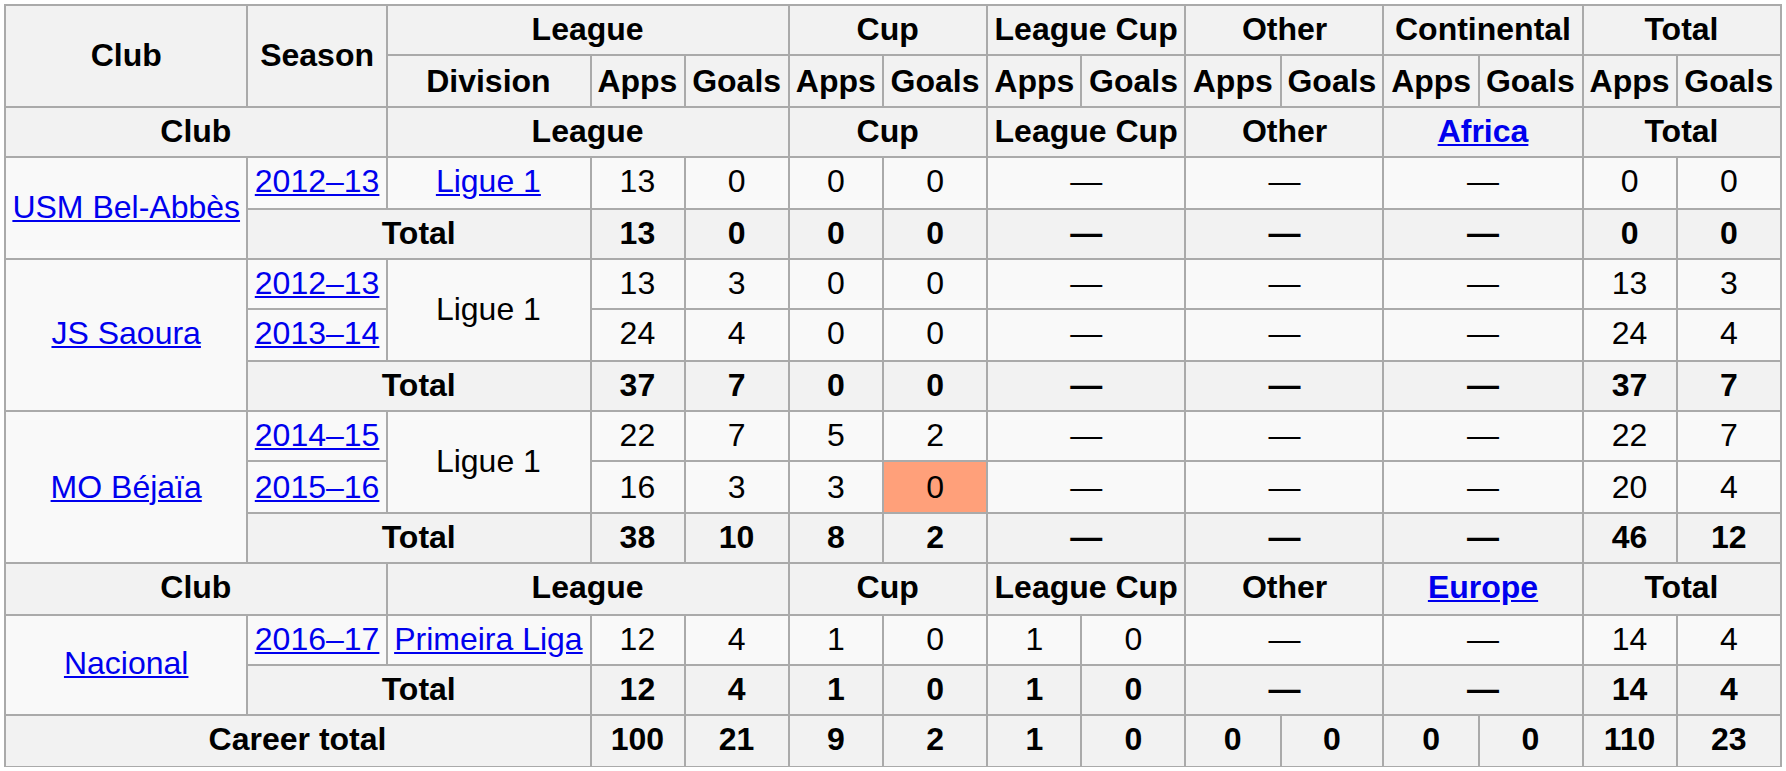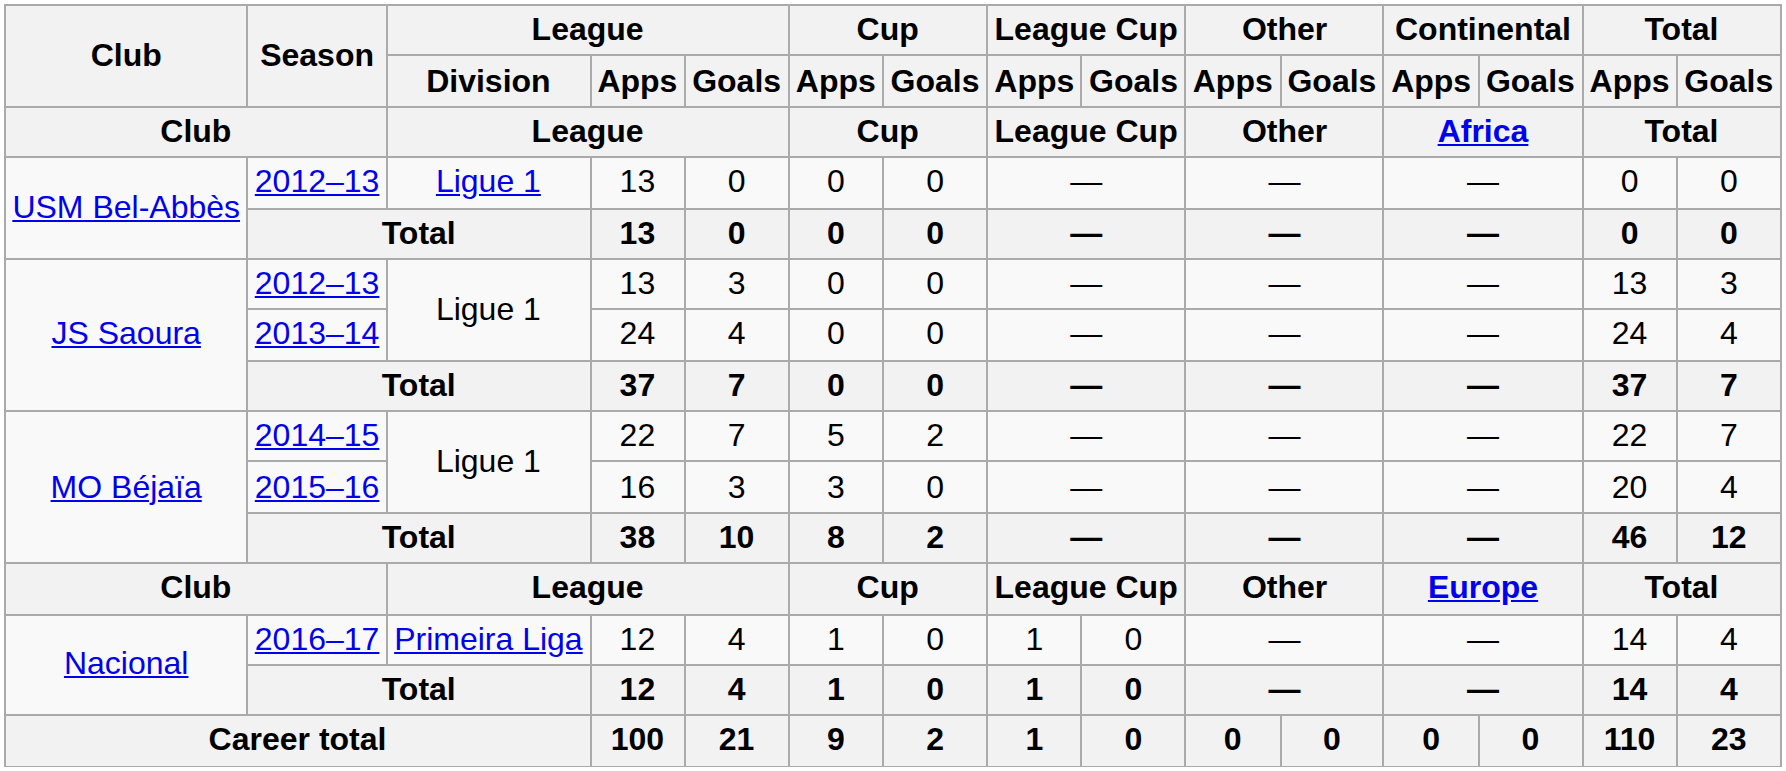(935, 486) lightsalmon background -> (935, 486) no background
